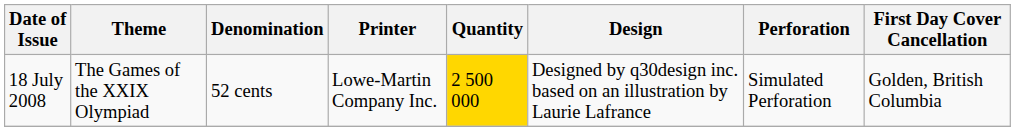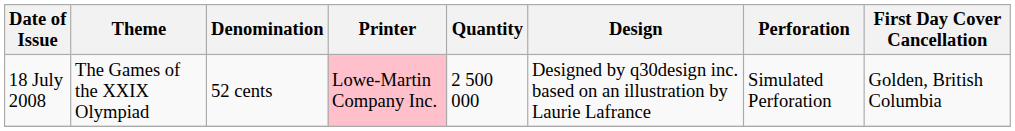(385, 90) no background -> (385, 90) pink background
(472, 90) gold background -> (472, 90) no background
